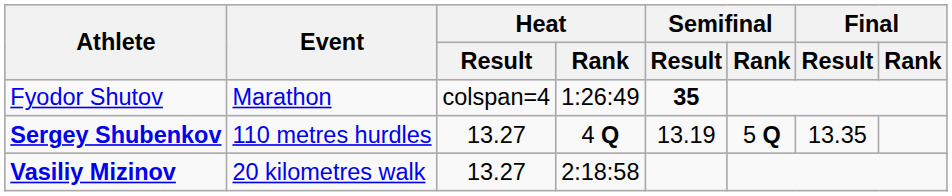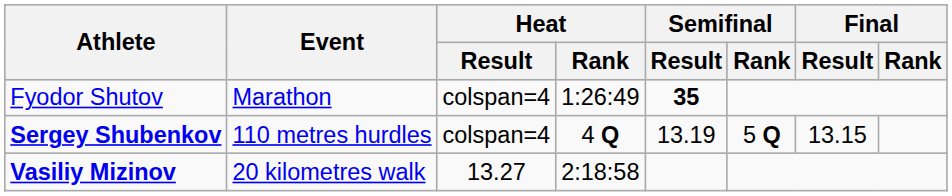(496, 135) 13.27 -> (496, 135) colspan=4
(837, 135) 13.35 -> (837, 135) 13.15
